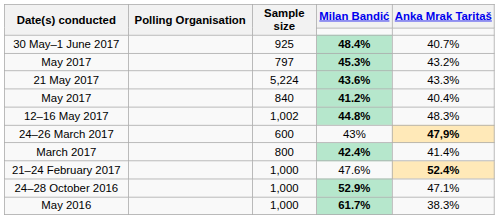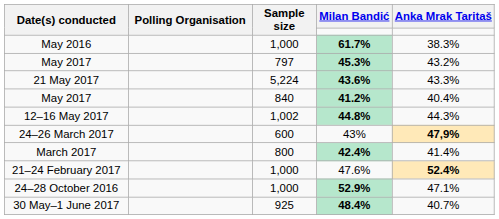rows swapped: (66, 44) <-> (66, 206)
(443, 116) 48.3% -> (443, 116) 44.3%
